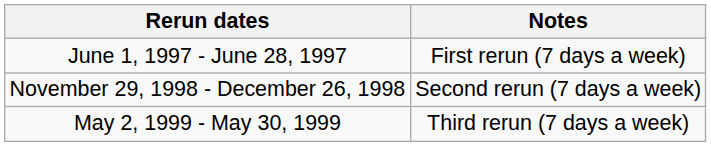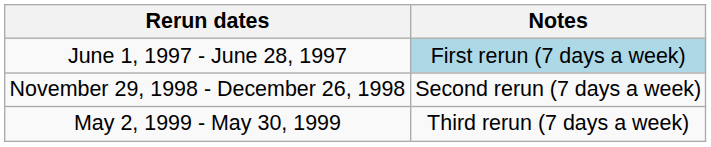(558, 55) no background -> (558, 55) lightblue background
